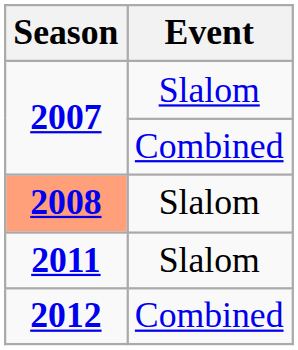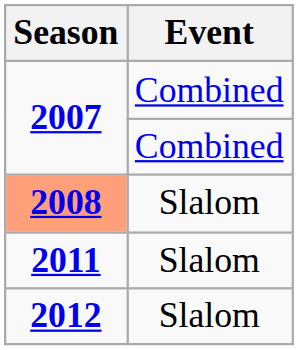(209, 89) Slalom -> (209, 89) Combined
(209, 315) Combined -> (209, 315) Slalom
